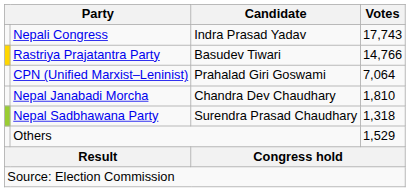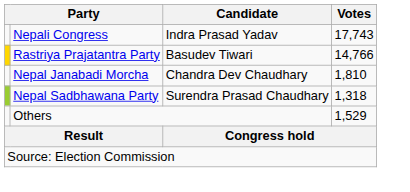- row: (101, 75)
